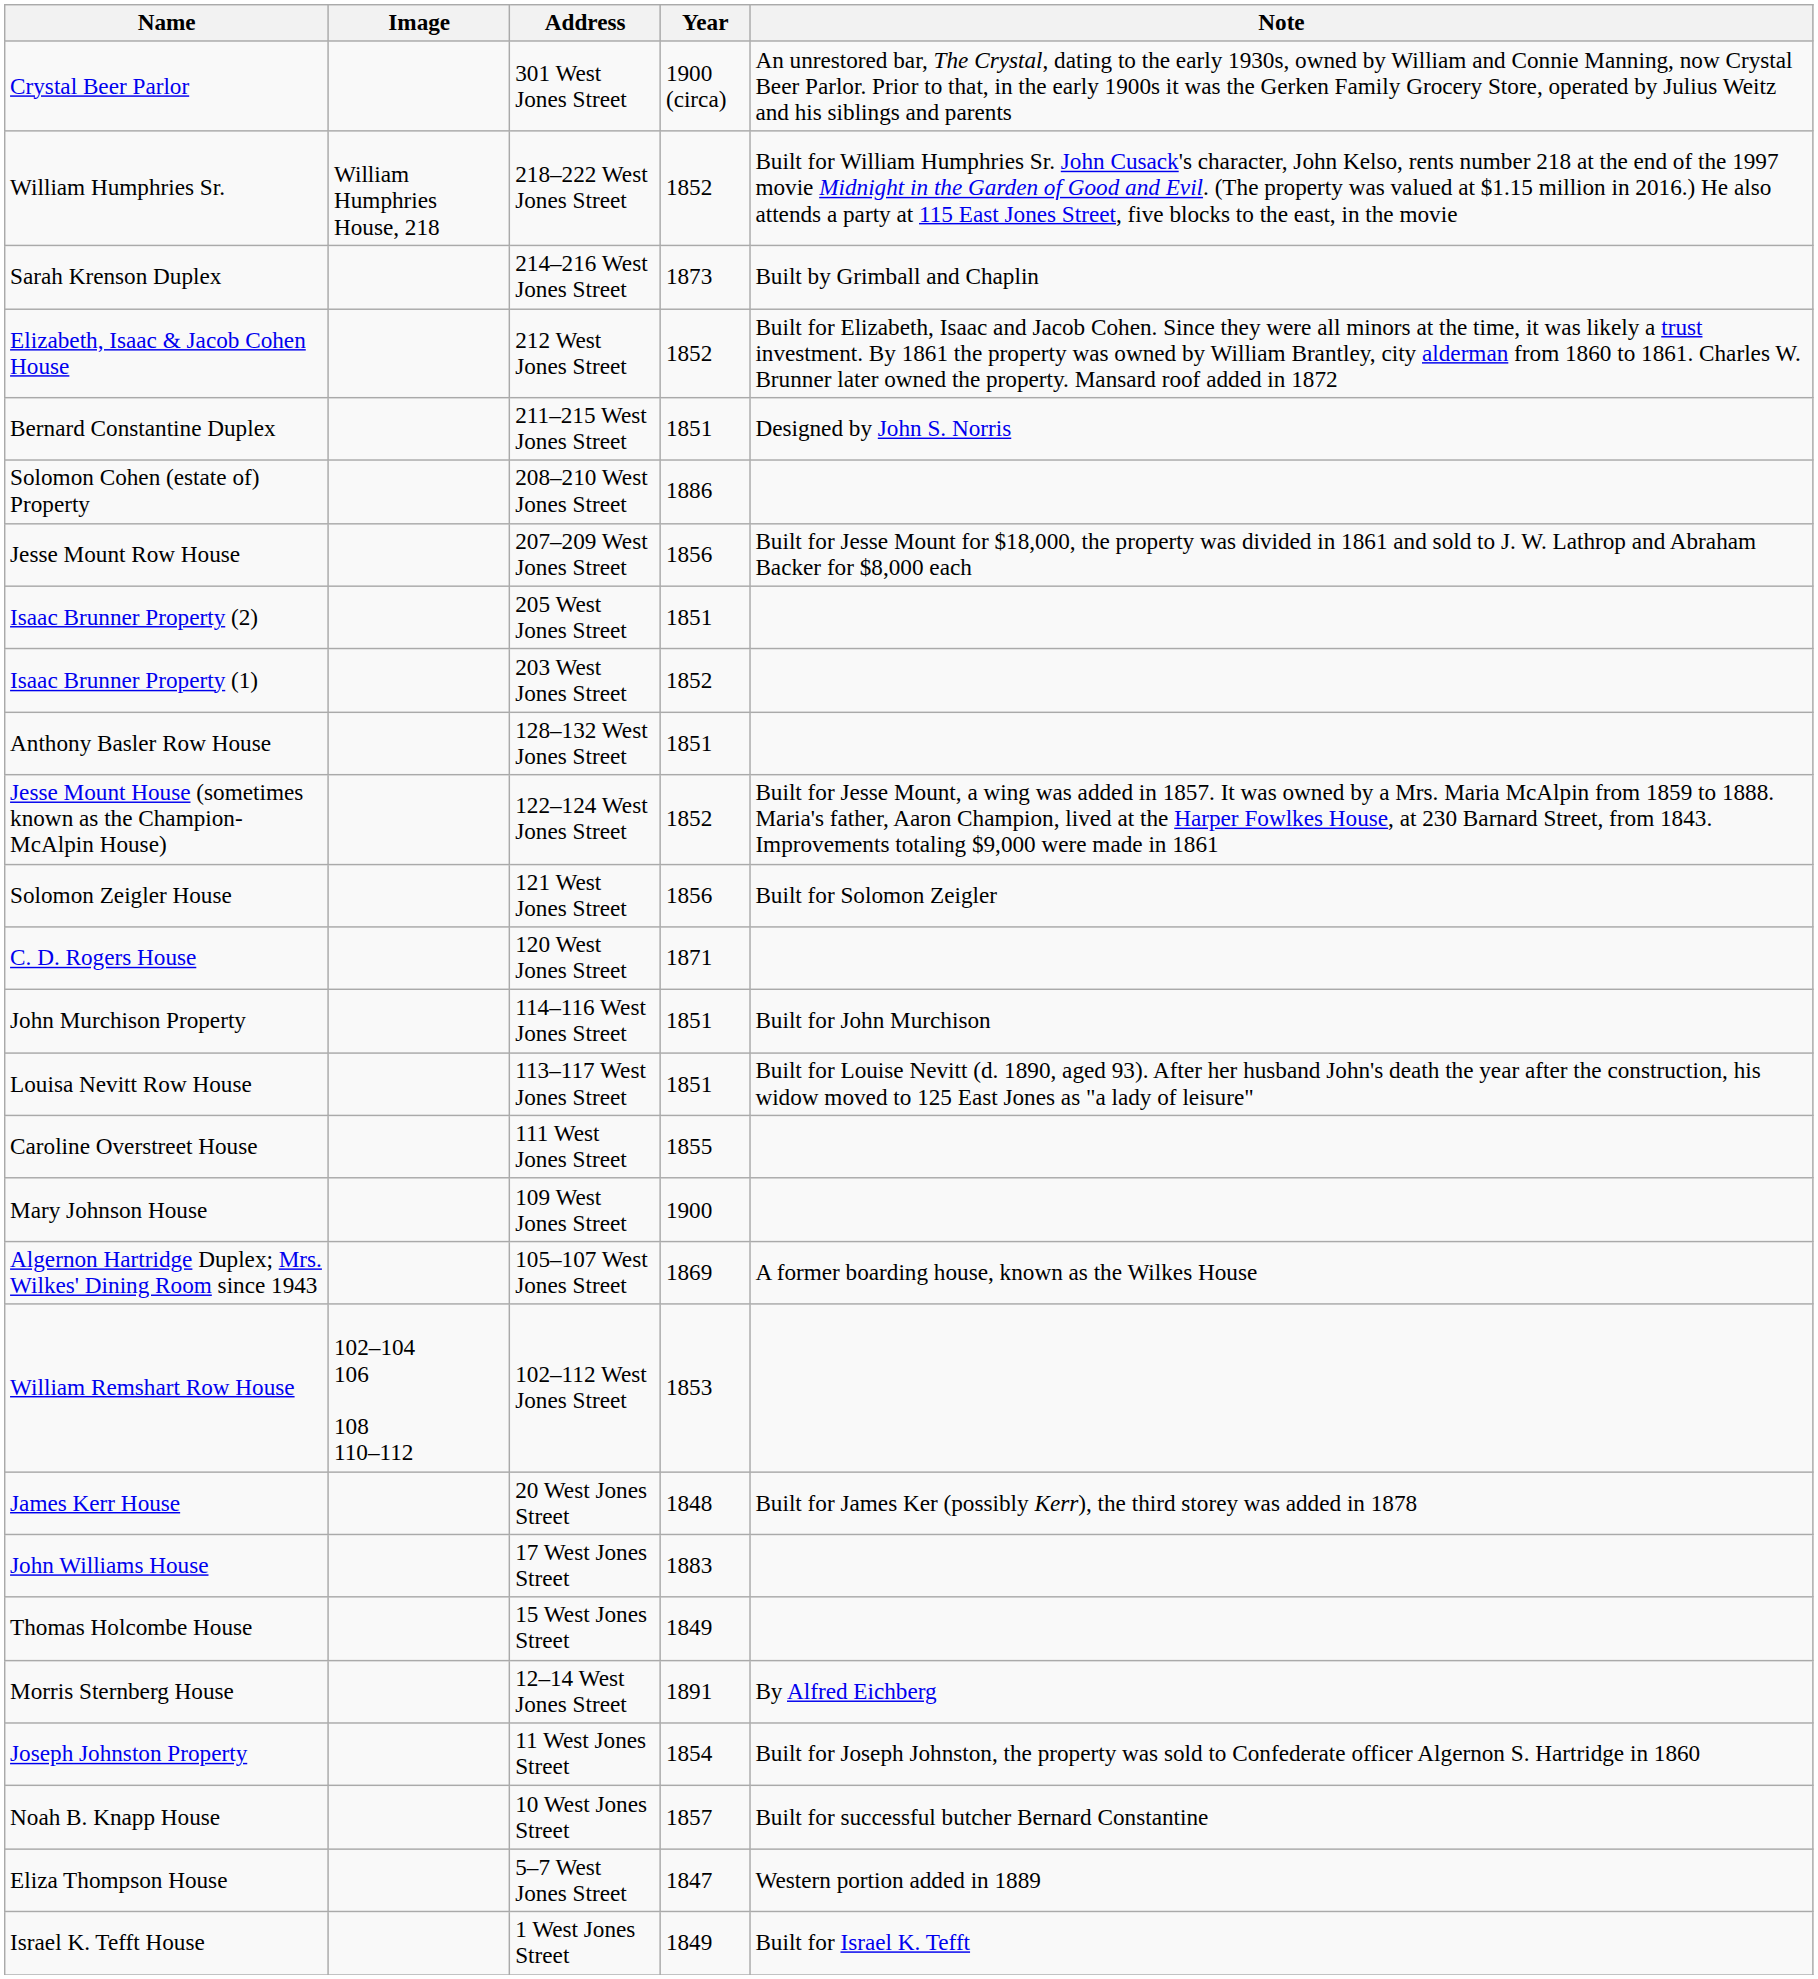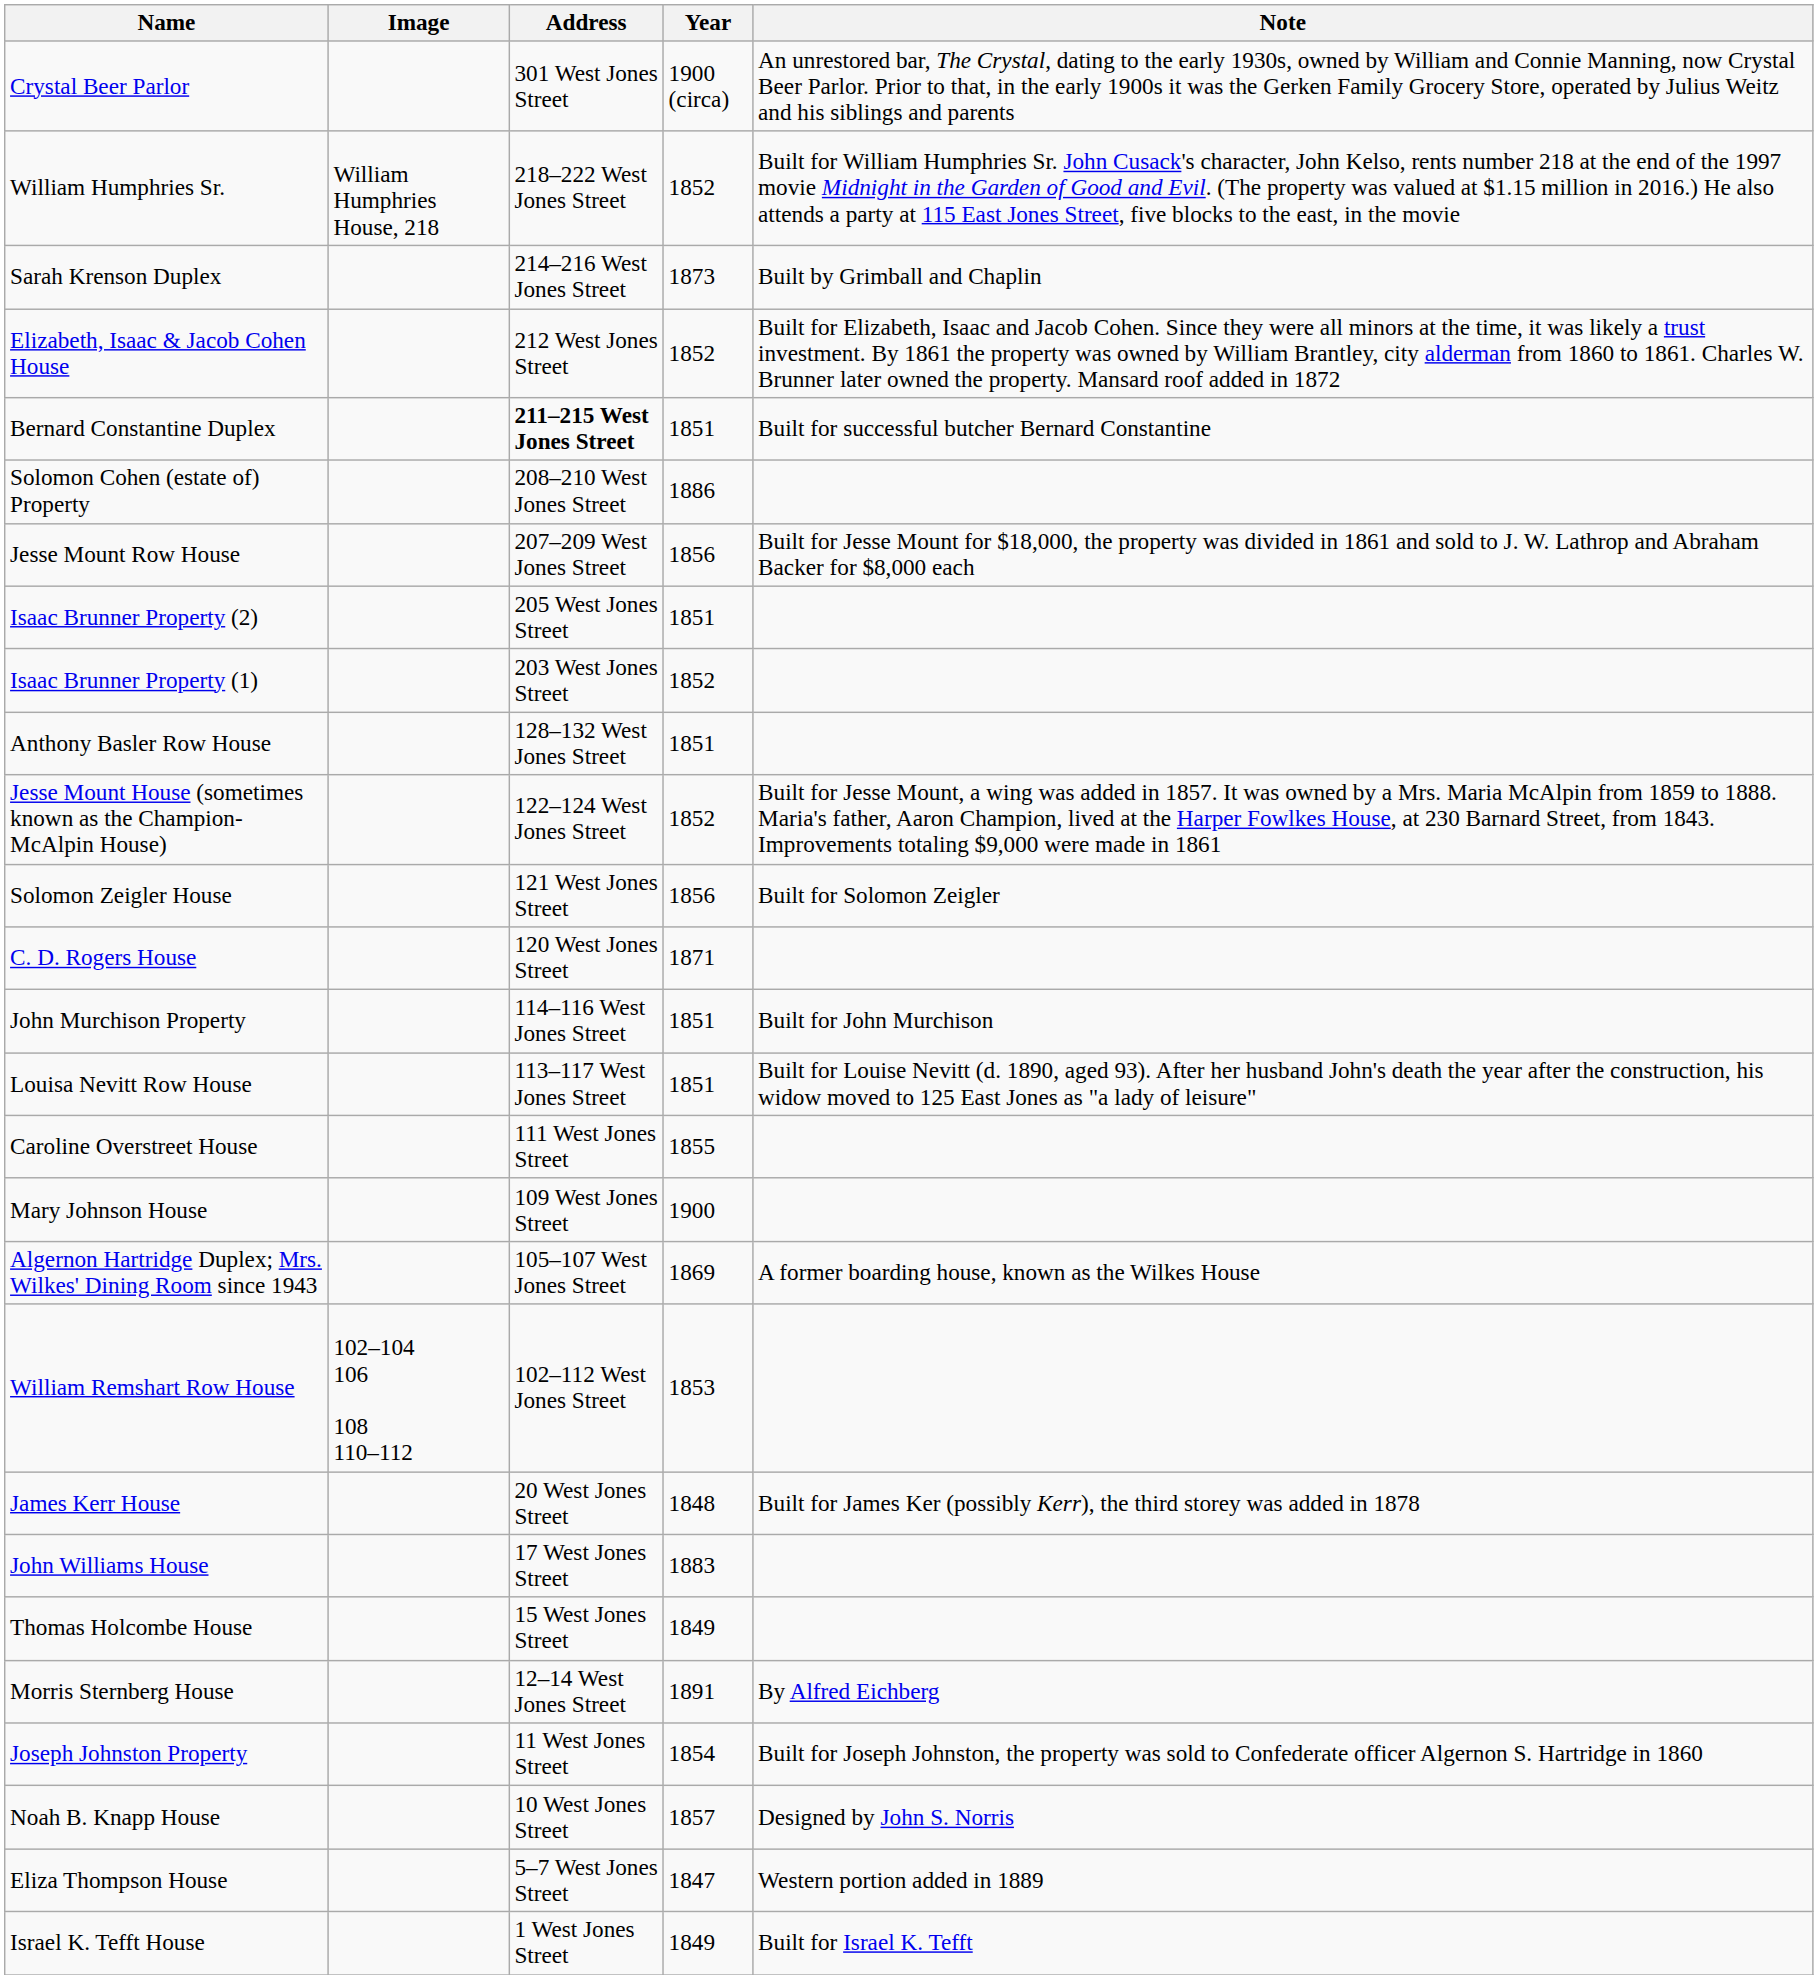(581, 428) normal -> (582, 428) bold
(883, 428) Designed by John S. Norris -> (985, 428) Built for successful butcher Bernard Constantine
(982, 1817) Built for successful butcher Bernard Constantine -> (886, 1817) Designed by John S. Norris
